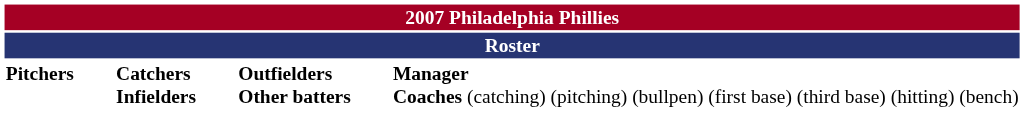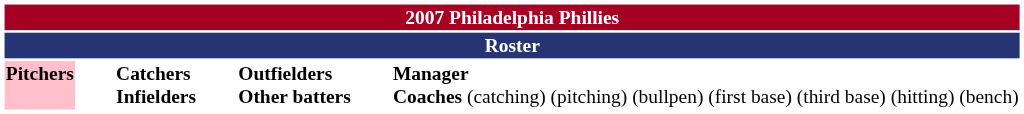(40, 73) no background -> (40, 73) pink background
